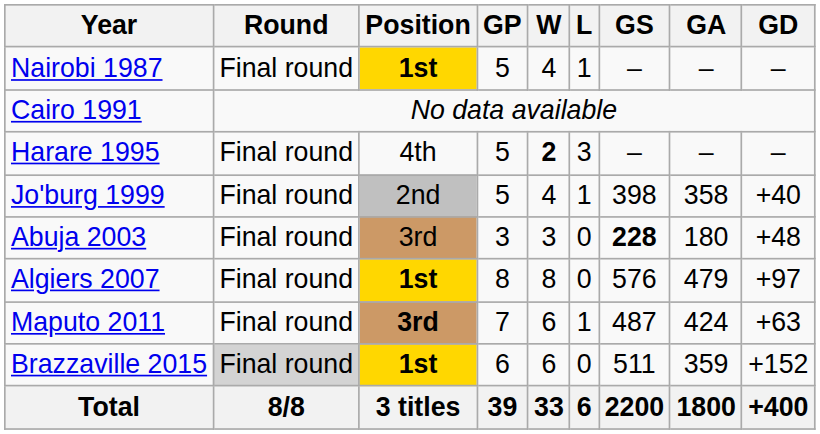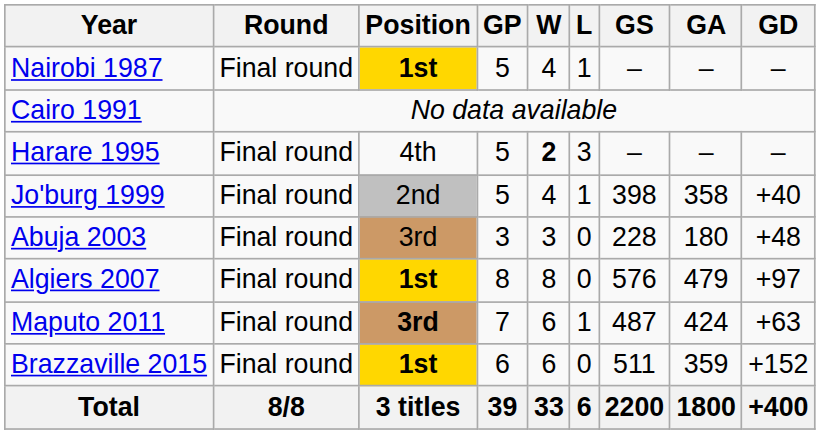(634, 237) bold -> (634, 237) normal
(286, 364) lightgrey background -> (286, 364) no background
